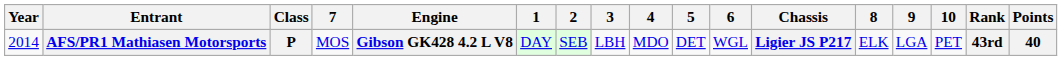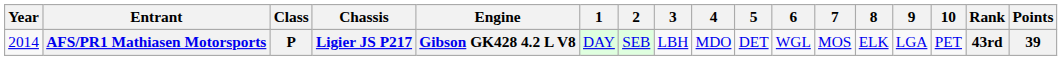columns swapped: (803, 16) <-> (333, 16)
(1033, 42) 40 -> (1033, 42) 39
